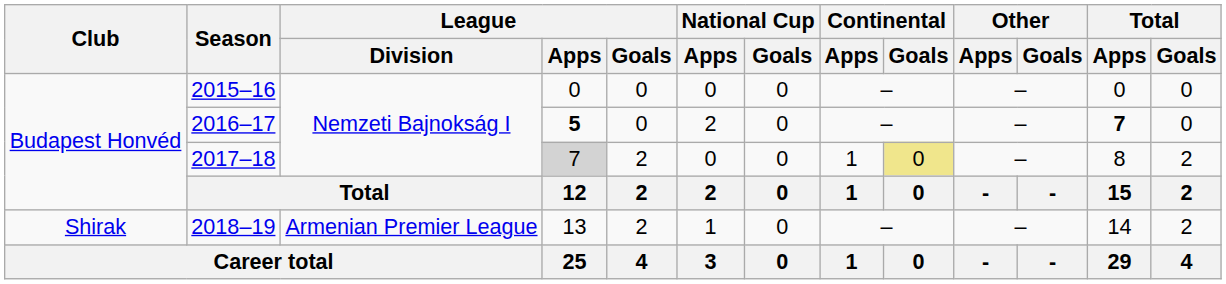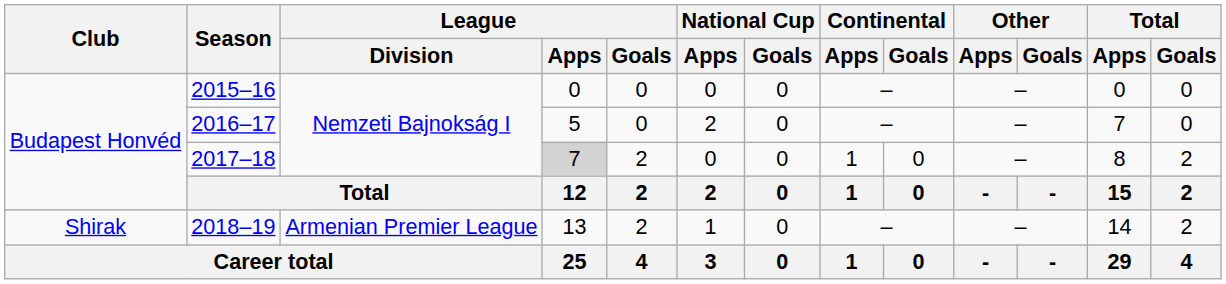(574, 124) bold -> (574, 124) normal
(1119, 124) bold -> (1119, 124) normal
(919, 158) khaki background -> (919, 158) no background
